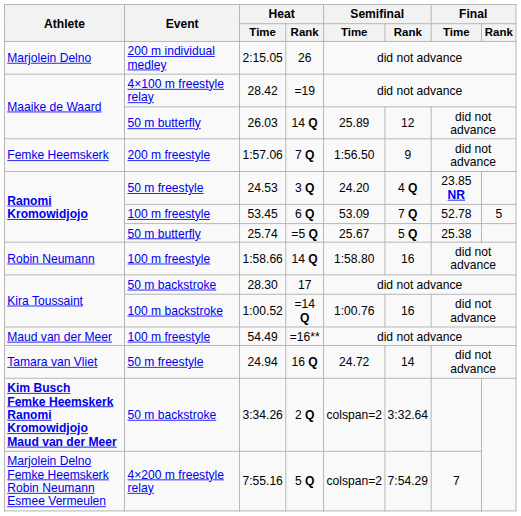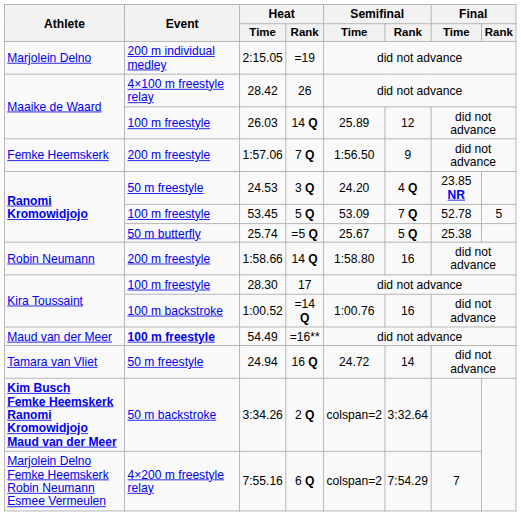(305, 58) 26 -> (305, 58) =19
(305, 91) =19 -> (305, 91) 26
(164, 123) 50 m butterfly -> (169, 123) 100 m freestyle
(305, 214) 6 Q -> (305, 214) 5 Q
(169, 259) 100 m freestyle -> (169, 259) 200 m freestyle
(172, 285) 50 m backstroke -> (169, 285) 100 m freestyle
(169, 337) normal -> (171, 337) bold
(305, 481) 5 Q -> (305, 481) 6 Q
